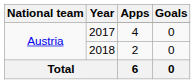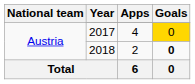(171, 32) no background -> (171, 32) gold background
(171, 50) normal -> (171, 50) bold
